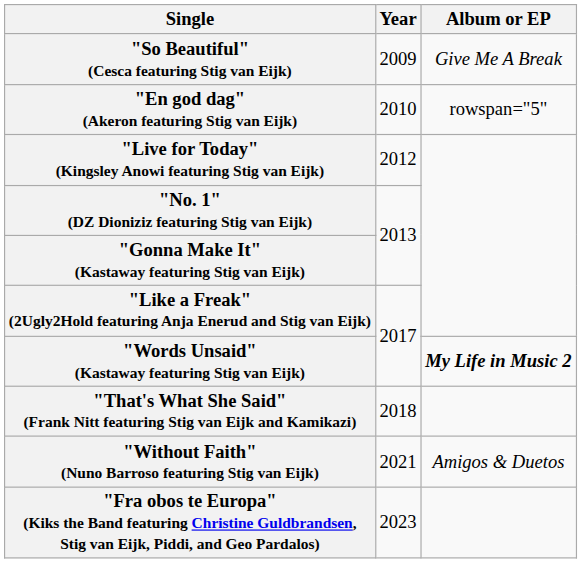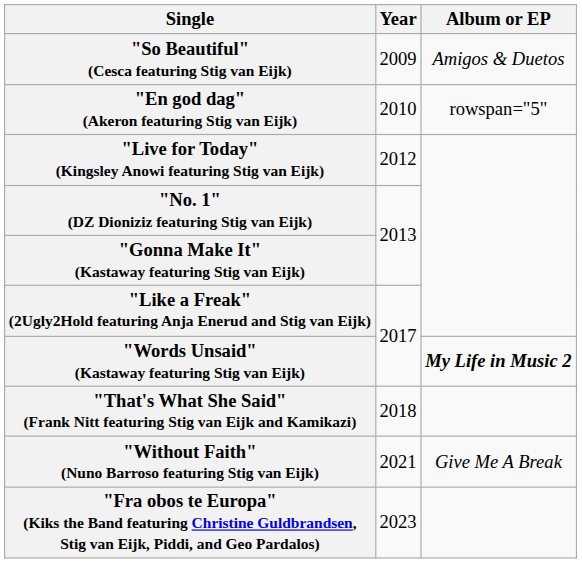(498, 59) Give Me A Break -> (498, 59) Amigos & Duetos
(498, 461) Amigos & Duetos -> (498, 461) Give Me A Break
